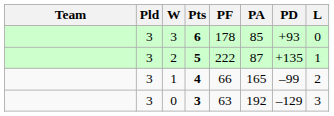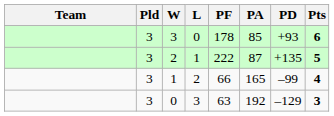columns swapped: (318, 15) <-> (197, 15)
